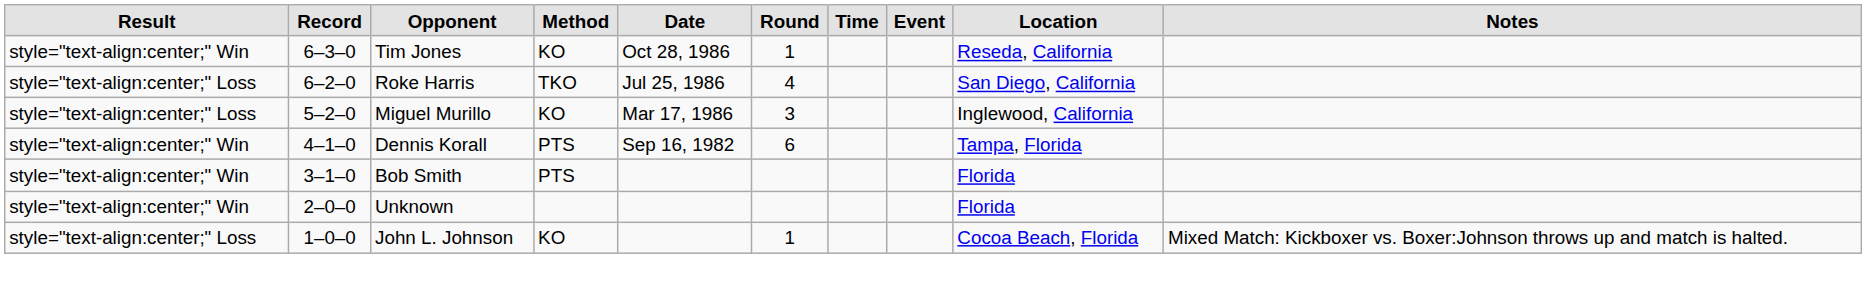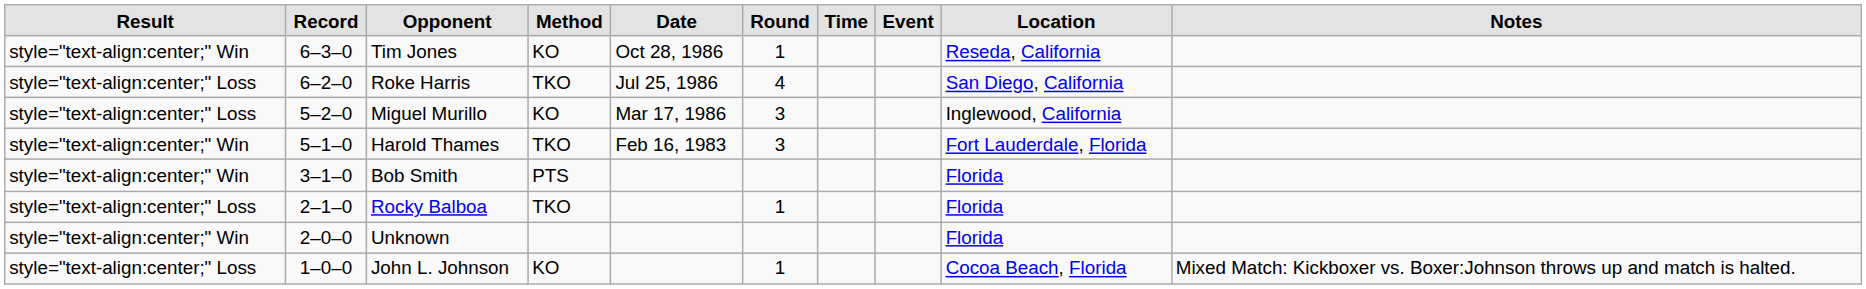+ row: (435, 144)
- row: (431, 144)
+ row: (429, 206)
